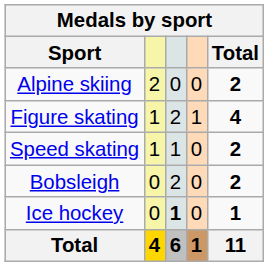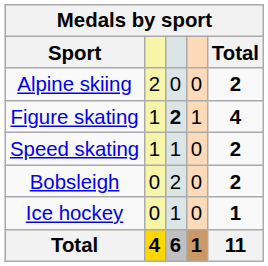(176, 117) normal -> (176, 117) bold
(176, 213) bold -> (176, 213) normal
